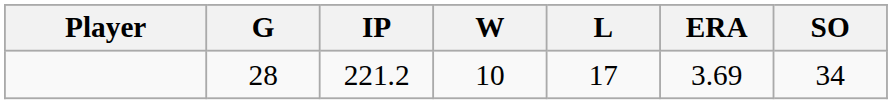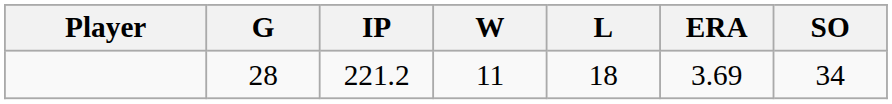(490, 74) 10 -> (490, 74) 11
(603, 74) 17 -> (603, 74) 18
